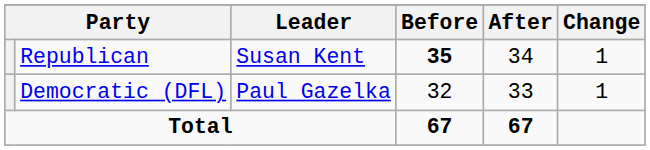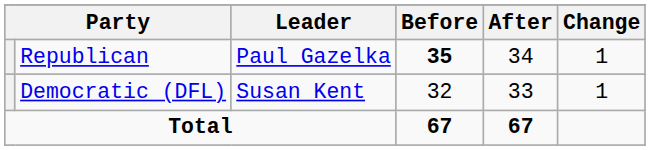(301, 57) Susan Kent -> (314, 57) Paul Gazelka
(314, 92) Paul Gazelka -> (301, 92) Susan Kent
